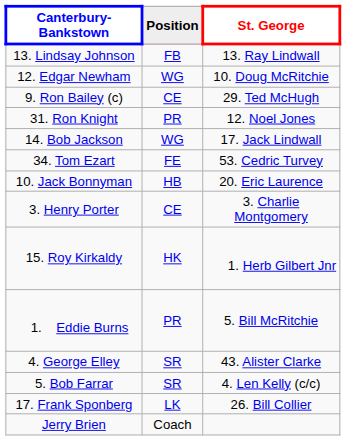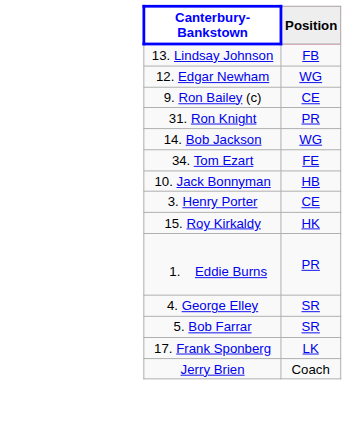- column: (271, 25)
